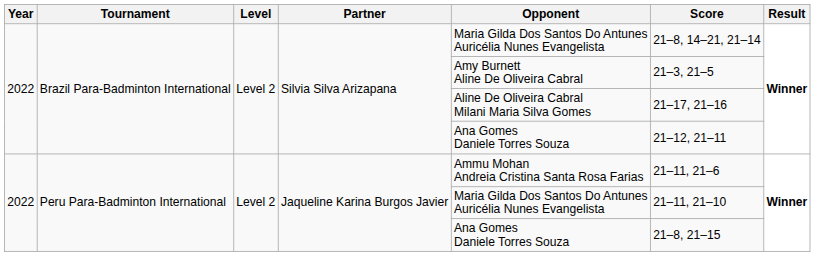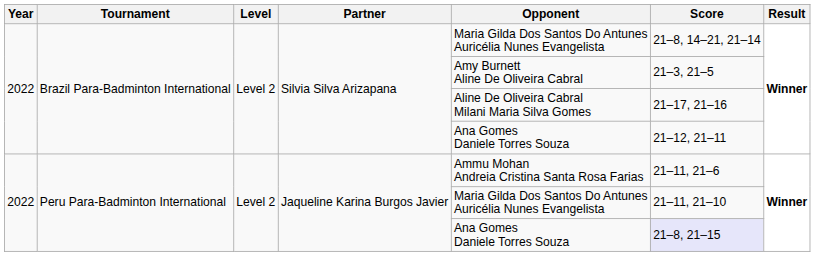(687, 235) no background -> (687, 235) lavender background
